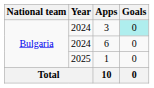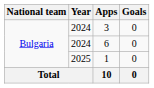(134, 28) paleturquoise background -> (134, 28) no background
